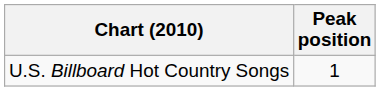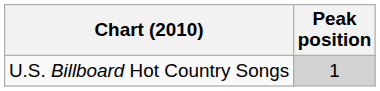(335, 70) no background -> (335, 70) lightgrey background
